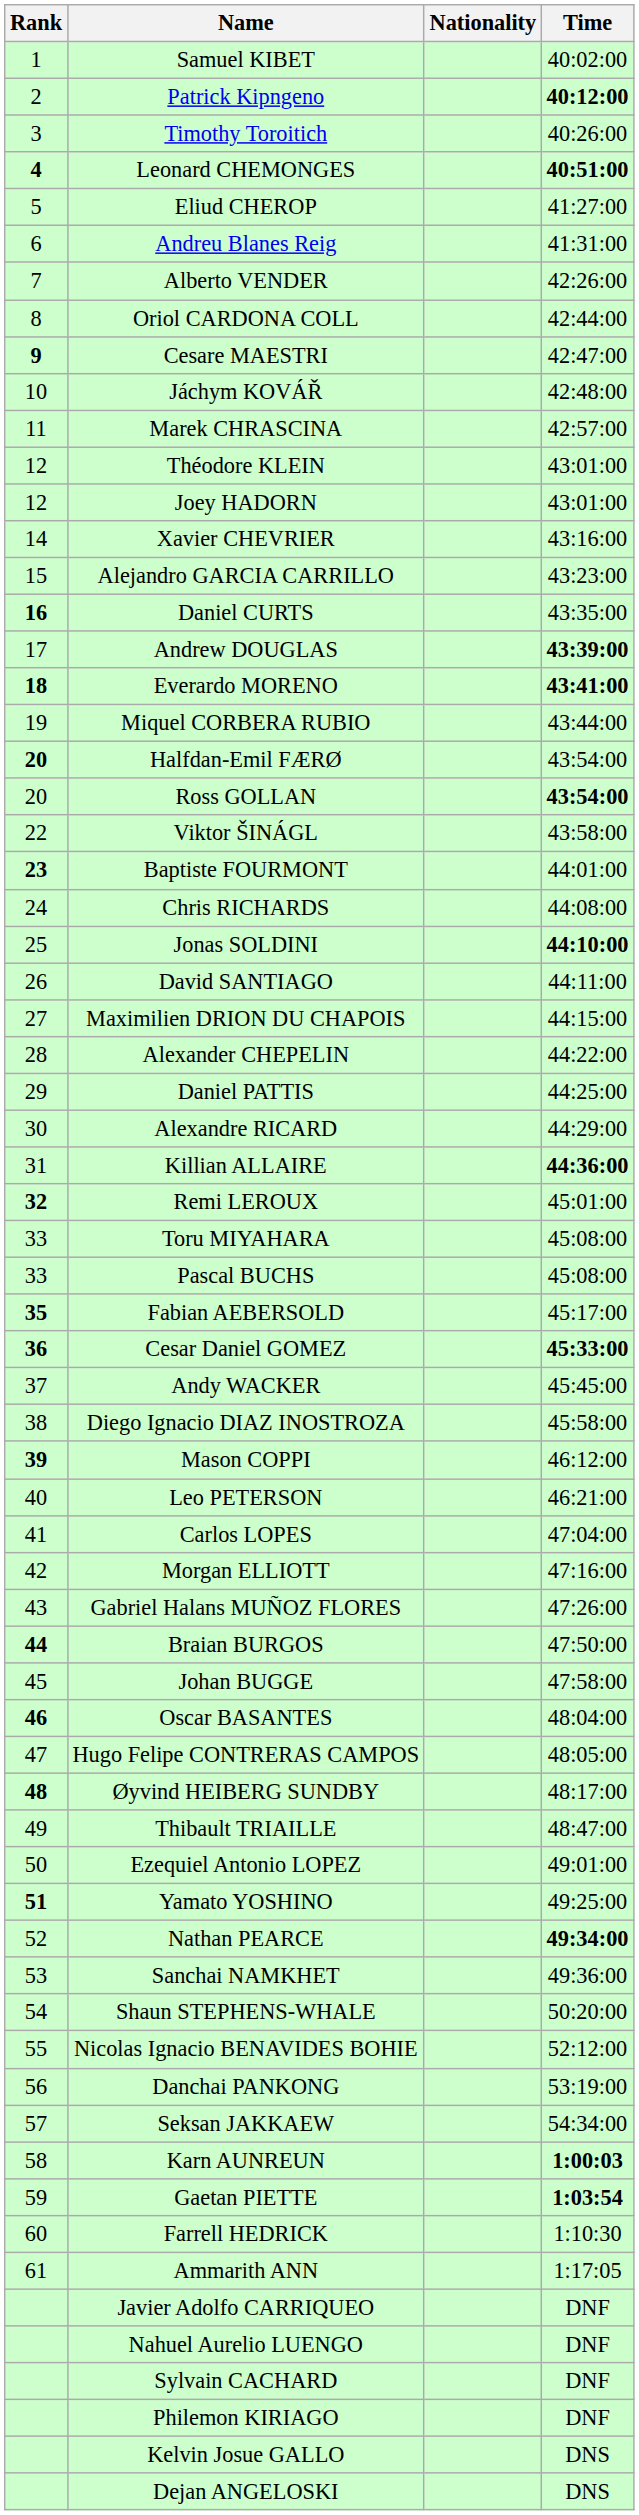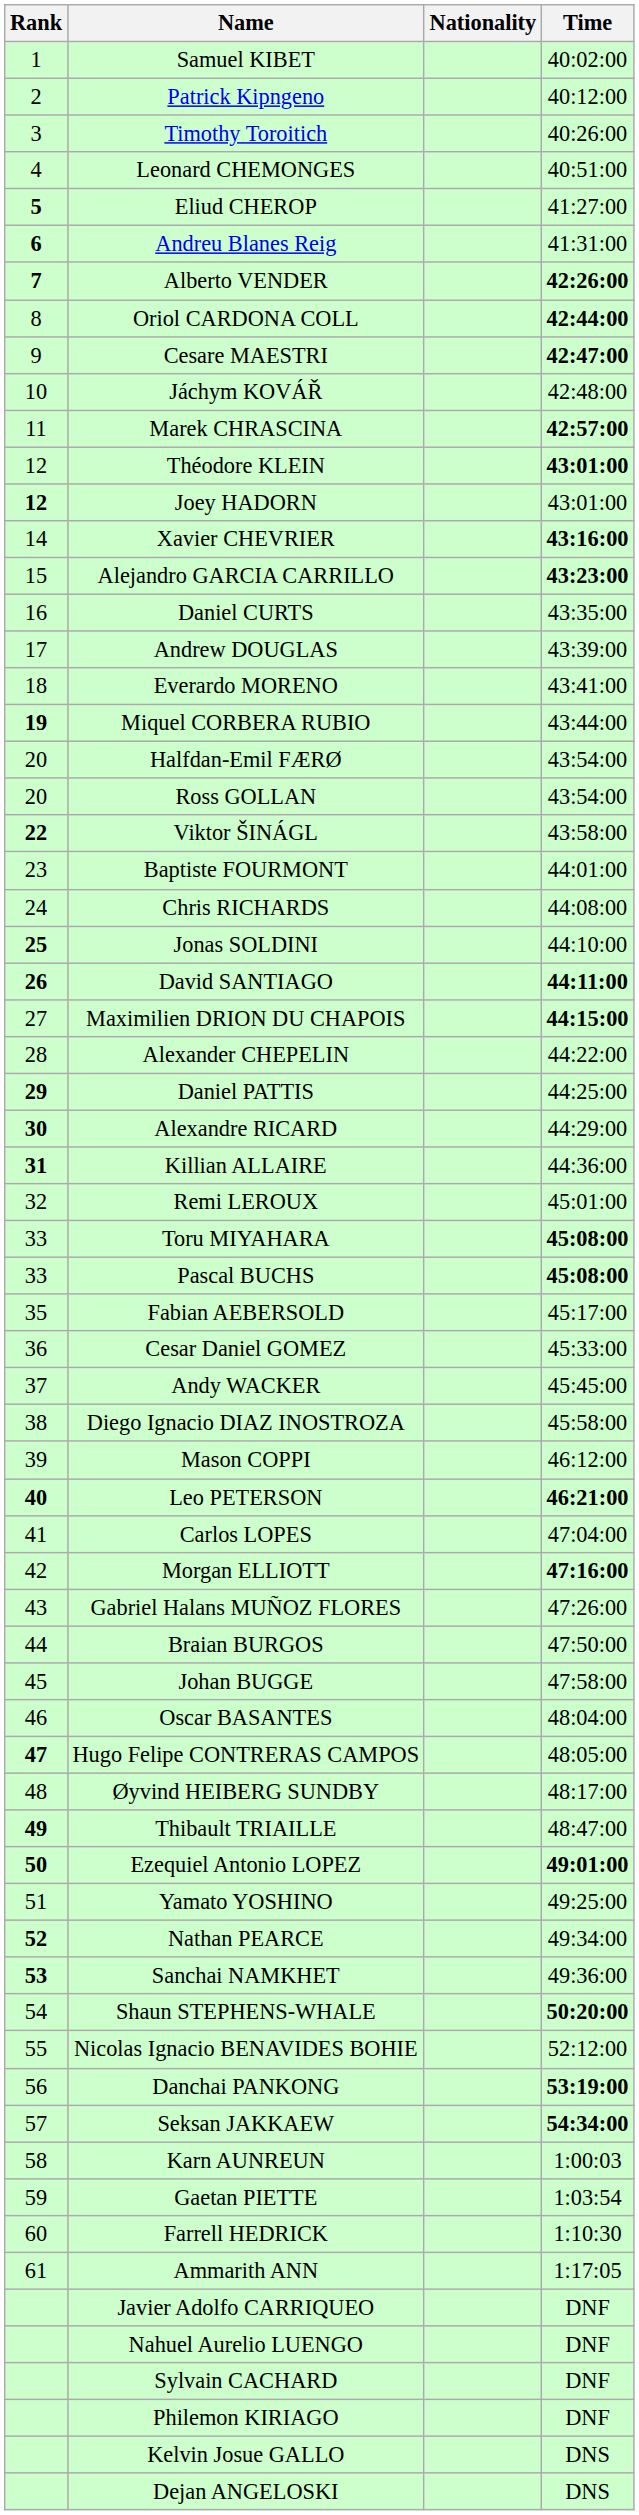(588, 96) bold -> (588, 96) normal
(36, 170) bold -> (36, 170) normal
(588, 170) bold -> (588, 170) normal
(36, 207) normal -> (36, 207) bold
(36, 244) normal -> (36, 244) bold
(36, 281) normal -> (36, 281) bold
(588, 281) normal -> (588, 281) bold
(588, 317) normal -> (588, 317) bold
(36, 354) bold -> (36, 354) normal
(588, 354) normal -> (588, 354) bold
(588, 428) normal -> (588, 428) bold
(588, 465) normal -> (588, 465) bold
(36, 502) normal -> (36, 502) bold
(588, 538) normal -> (588, 538) bold
(588, 575) normal -> (588, 575) bold
(36, 612) bold -> (36, 612) normal
(588, 649) bold -> (588, 649) normal
(36, 686) bold -> (36, 686) normal
(588, 686) bold -> (588, 686) normal
(36, 723) normal -> (36, 723) bold
(36, 759) bold -> (36, 759) normal
(588, 796) bold -> (588, 796) normal
(36, 833) normal -> (36, 833) bold
(36, 870) bold -> (36, 870) normal
(36, 944) normal -> (36, 944) bold
(588, 944) bold -> (588, 944) normal
(36, 980) normal -> (36, 980) bold
(588, 980) normal -> (588, 980) bold
(588, 1017) normal -> (588, 1017) bold
(36, 1091) normal -> (36, 1091) bold
(36, 1128) normal -> (36, 1128) bold
(36, 1165) normal -> (36, 1165) bold
(588, 1165) bold -> (588, 1165) normal
(36, 1202) bold -> (36, 1202) normal
(588, 1238) normal -> (588, 1238) bold
(588, 1275) normal -> (588, 1275) bold
(36, 1312) bold -> (36, 1312) normal
(36, 1349) bold -> (36, 1349) normal
(588, 1349) bold -> (588, 1349) normal
(36, 1459) bold -> (36, 1459) normal
(36, 1496) normal -> (36, 1496) bold
(588, 1496) normal -> (588, 1496) bold
(588, 1570) normal -> (588, 1570) bold
(36, 1644) bold -> (36, 1644) normal
(36, 1717) bold -> (36, 1717) normal
(36, 1754) normal -> (36, 1754) bold
(36, 1791) bold -> (36, 1791) normal
(36, 1828) normal -> (36, 1828) bold
(36, 1865) normal -> (36, 1865) bold
(588, 1865) normal -> (588, 1865) bold
(36, 1902) bold -> (36, 1902) normal
(36, 1938) normal -> (36, 1938) bold
(588, 1938) bold -> (588, 1938) normal
(36, 1975) normal -> (36, 1975) bold
(588, 2012) normal -> (588, 2012) bold
(588, 2086) normal -> (588, 2086) bold
(588, 2123) normal -> (588, 2123) bold
(588, 2159) bold -> (588, 2159) normal
(588, 2196) bold -> (588, 2196) normal
